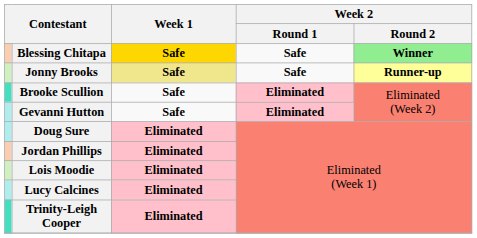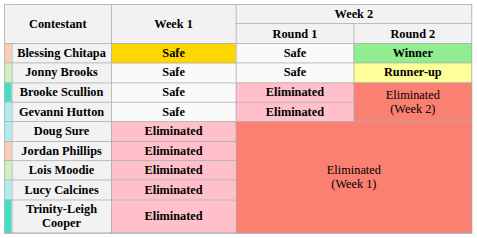(174, 72) khaki background -> (174, 72) no background
